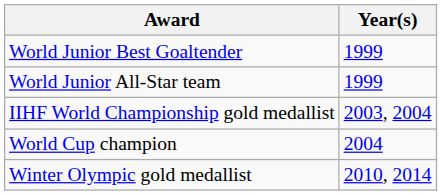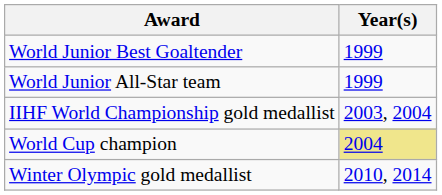(363, 143) no background -> (363, 143) khaki background
